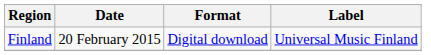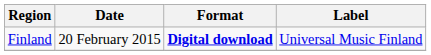(218, 38) normal -> (220, 38) bold
